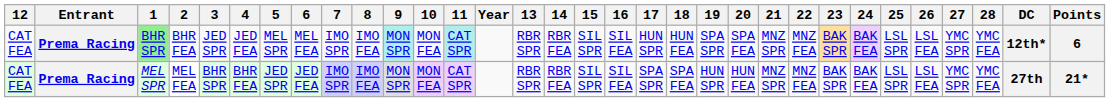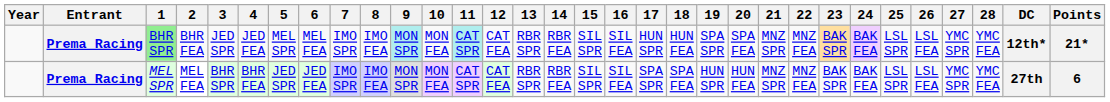columns swapped: (494, 15) <-> (20, 15)
(1077, 44) 6 -> (1077, 44) 21*
(1077, 79) 21* -> (1077, 79) 6
